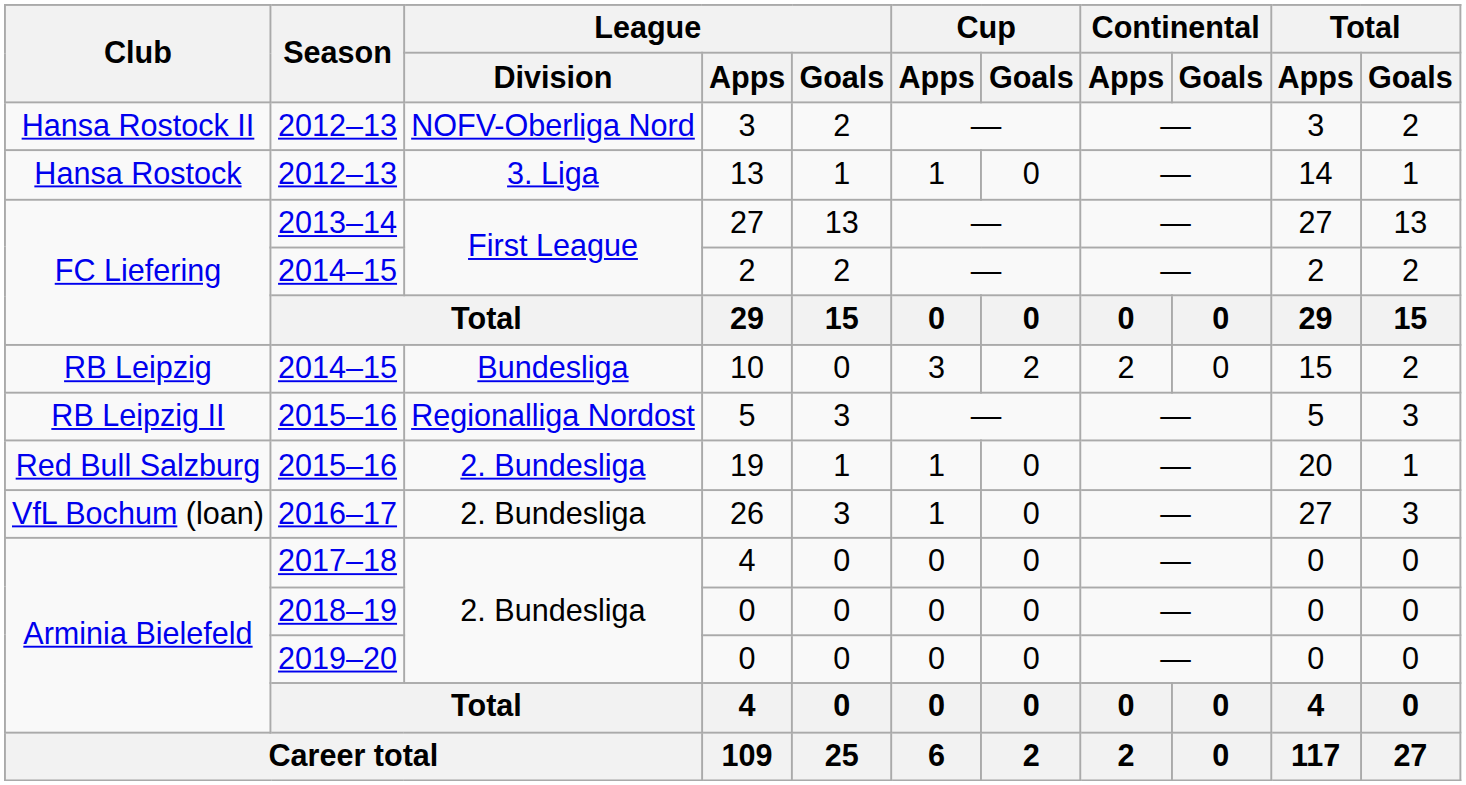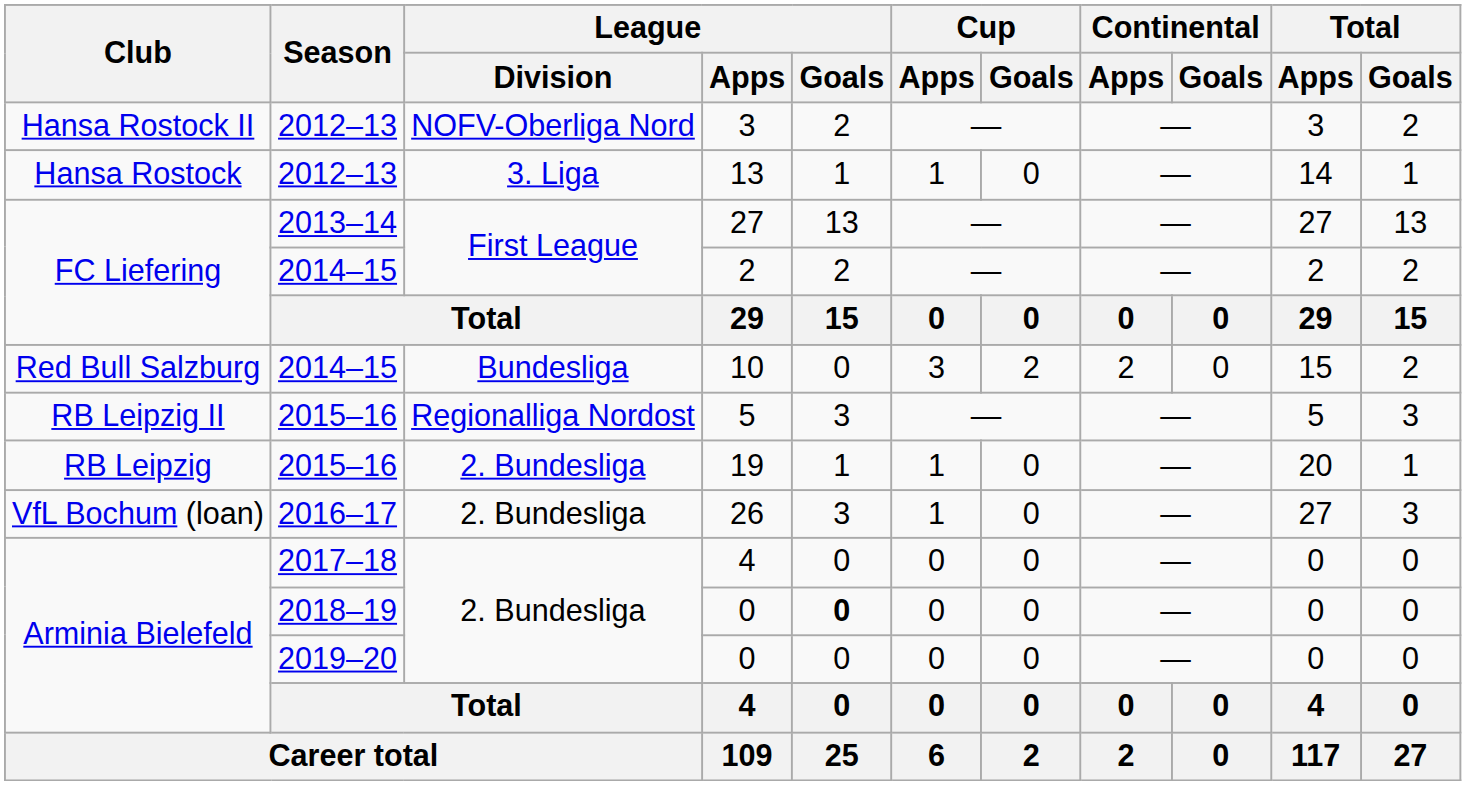(138, 367) RB Leipzig -> (138, 367) Red Bull Salzburg
(138, 464) Red Bull Salzburg -> (138, 464) RB Leipzig
(842, 610) normal -> (842, 610) bold
